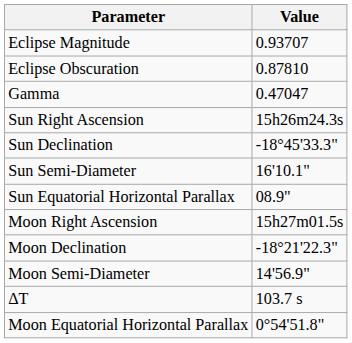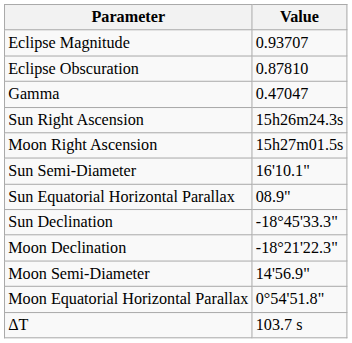rows swapped: (61, 145) <-> (83, 222)
rows swapped: (128, 324) <-> (18, 299)
